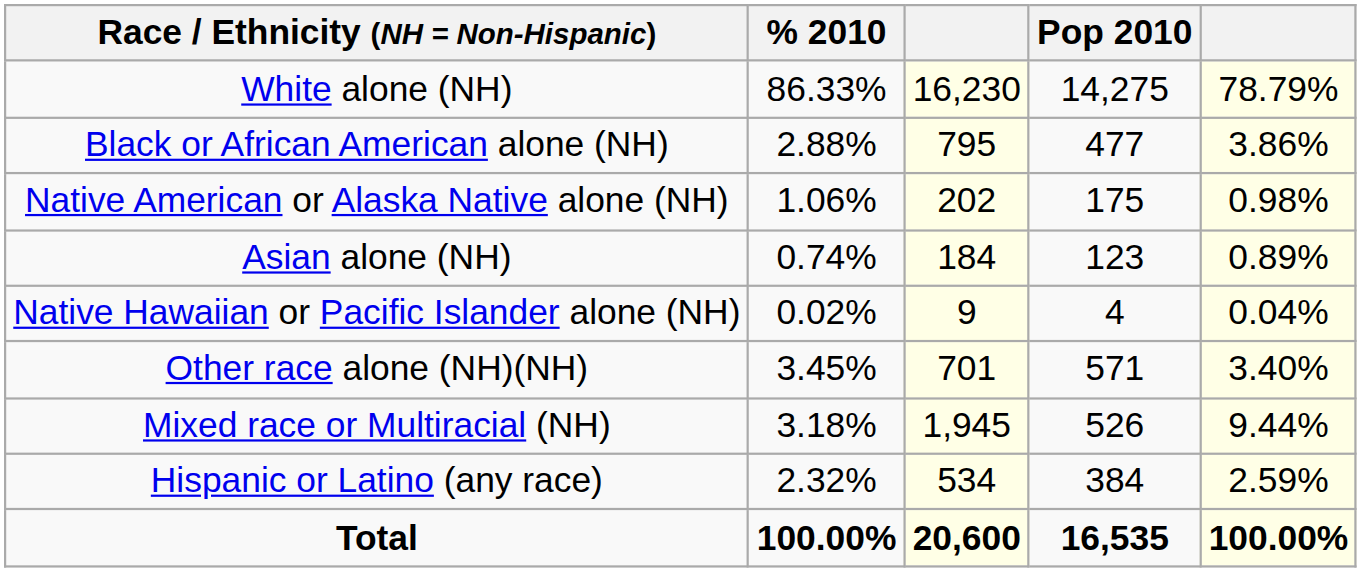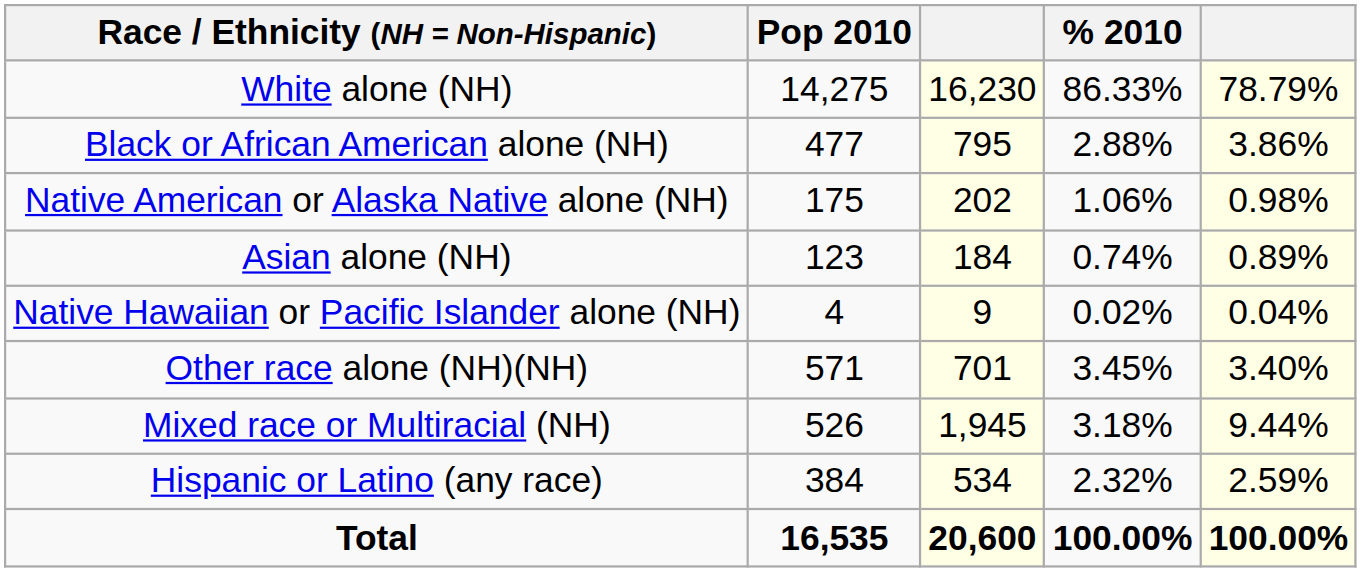columns swapped: (1115, 32) <-> (827, 32)
